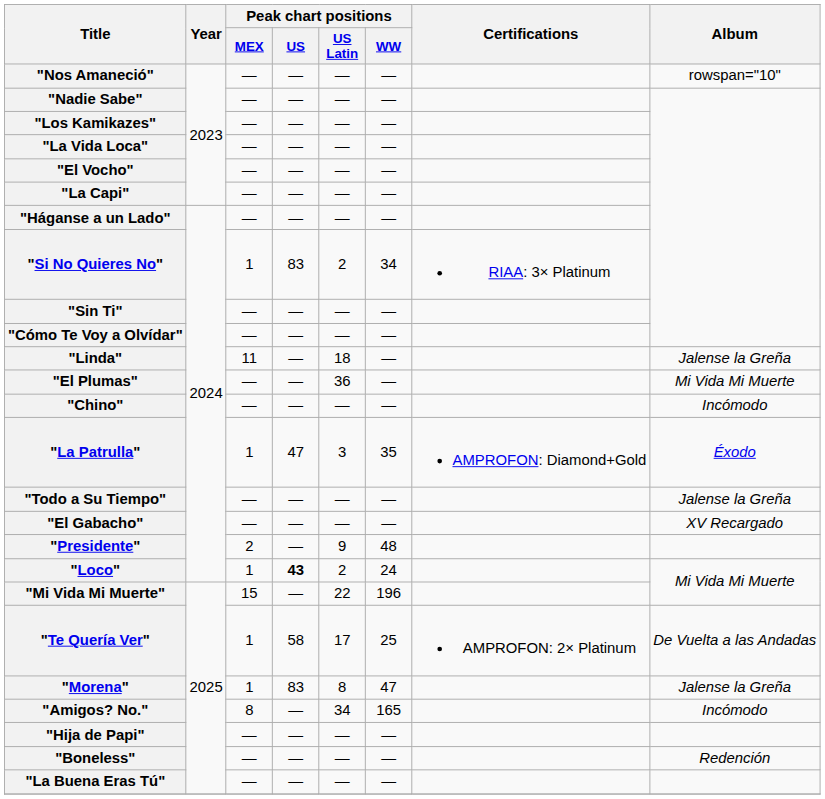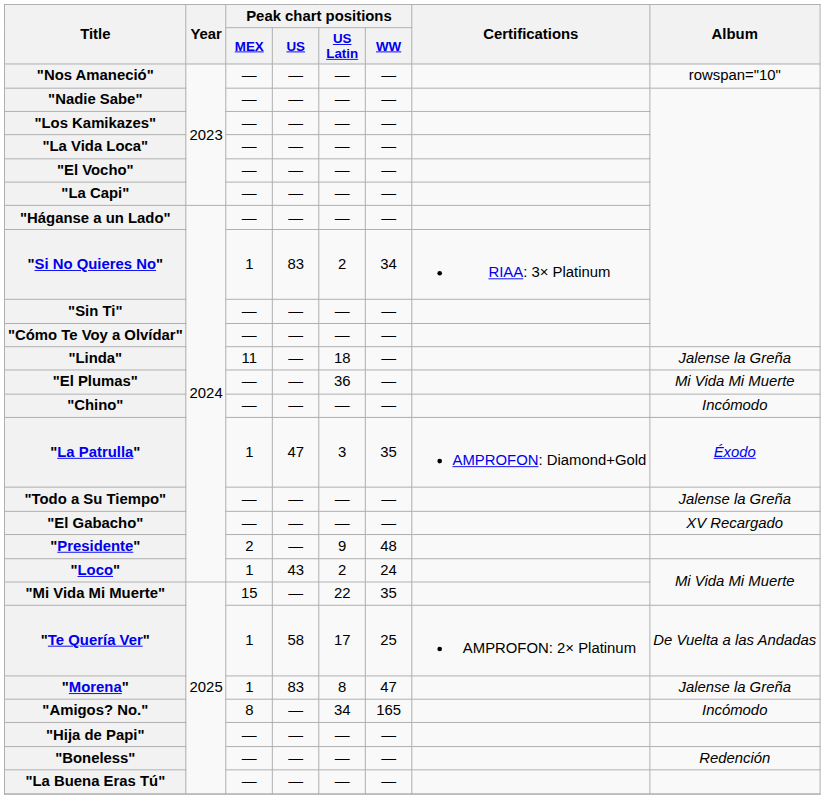(296, 570) bold -> (296, 570) normal
(389, 593) 196 -> (389, 593) 35
